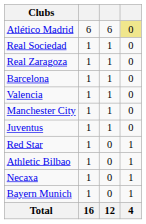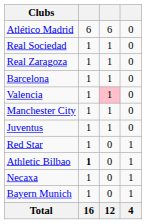(131, 29) khaki background -> (131, 29) no background
(110, 95) no background -> (110, 95) pink background
(89, 161) normal -> (89, 161) bold
